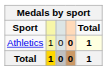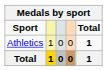(71, 43) bold -> (71, 43) normal
(89, 43) lightyellow background -> (89, 43) no background
